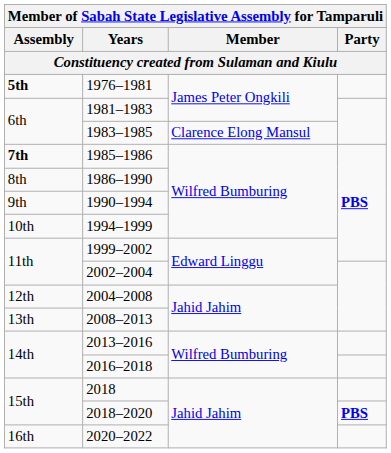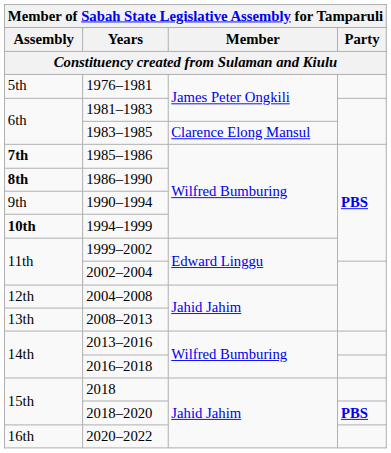(18, 86) bold -> (17, 86) normal
(17, 179) normal -> (18, 179) bold
(21, 226) normal -> (22, 226) bold
